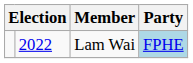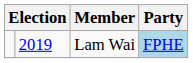(35, 44) 2022 -> (35, 44) 2019
